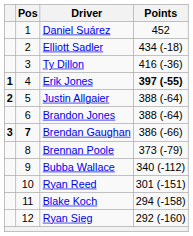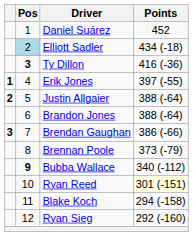(28, 47) no background -> (28, 47) lightblue background
(28, 64) normal -> (28, 64) bold
(161, 81) bold -> (161, 81) normal
(28, 133) bold -> (28, 133) normal
(28, 167) normal -> (28, 167) bold
(161, 184) no background -> (161, 184) lightyellow background
